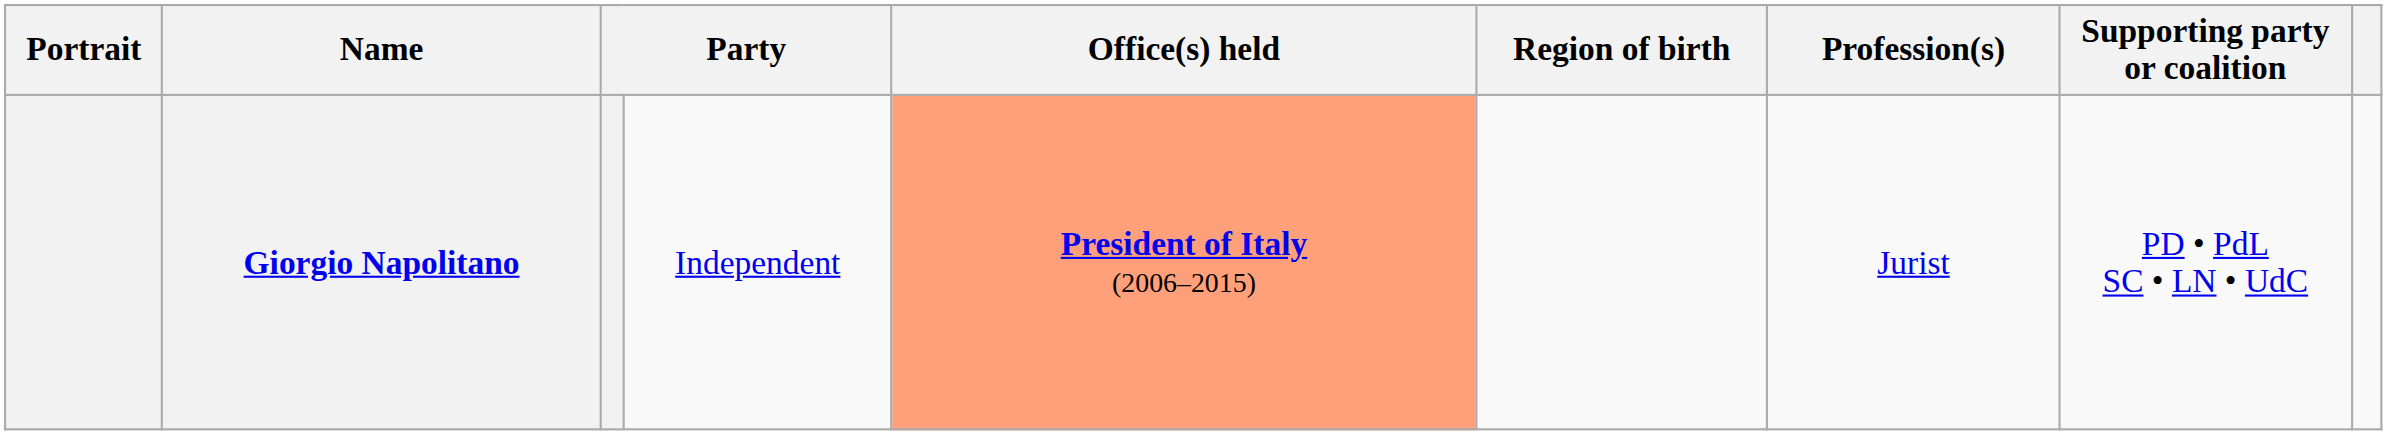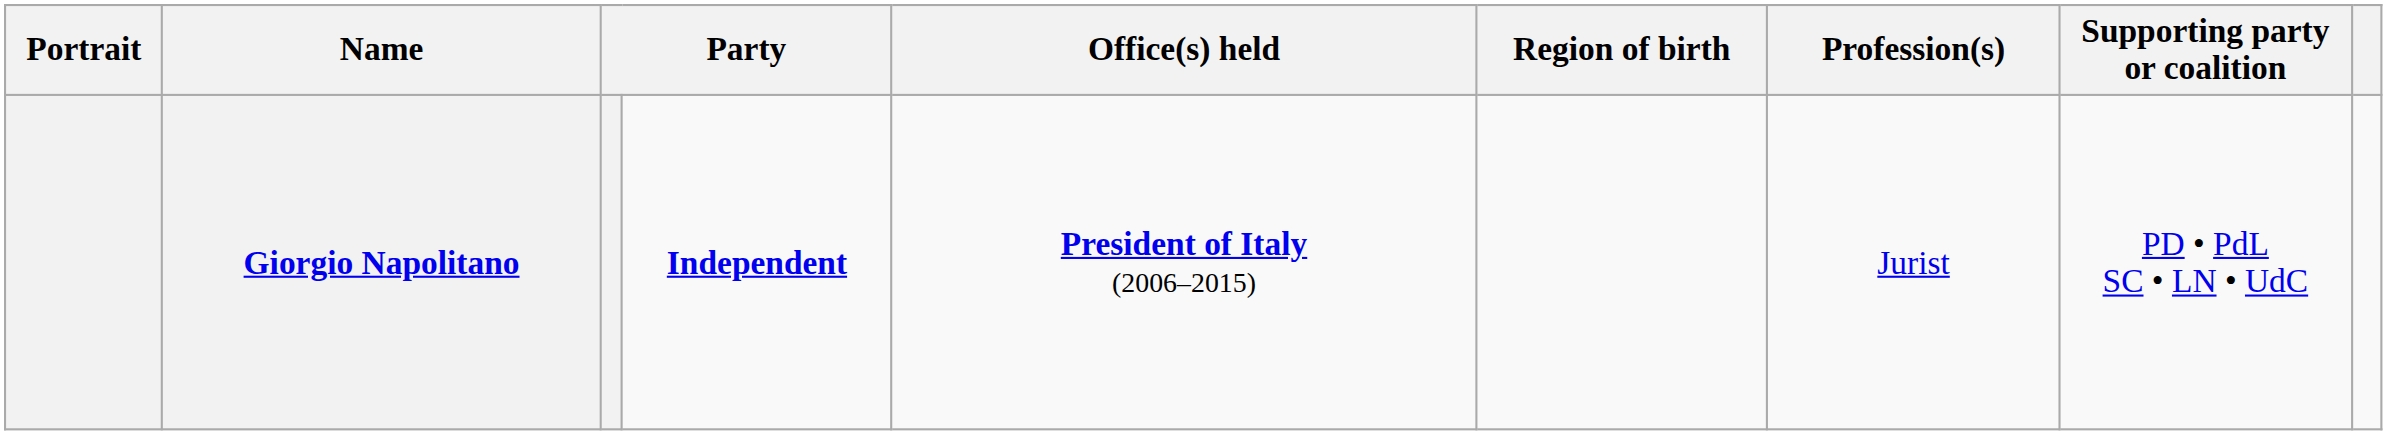(758, 262) normal -> (757, 262) bold
(1184, 262) lightsalmon background -> (1184, 262) no background
